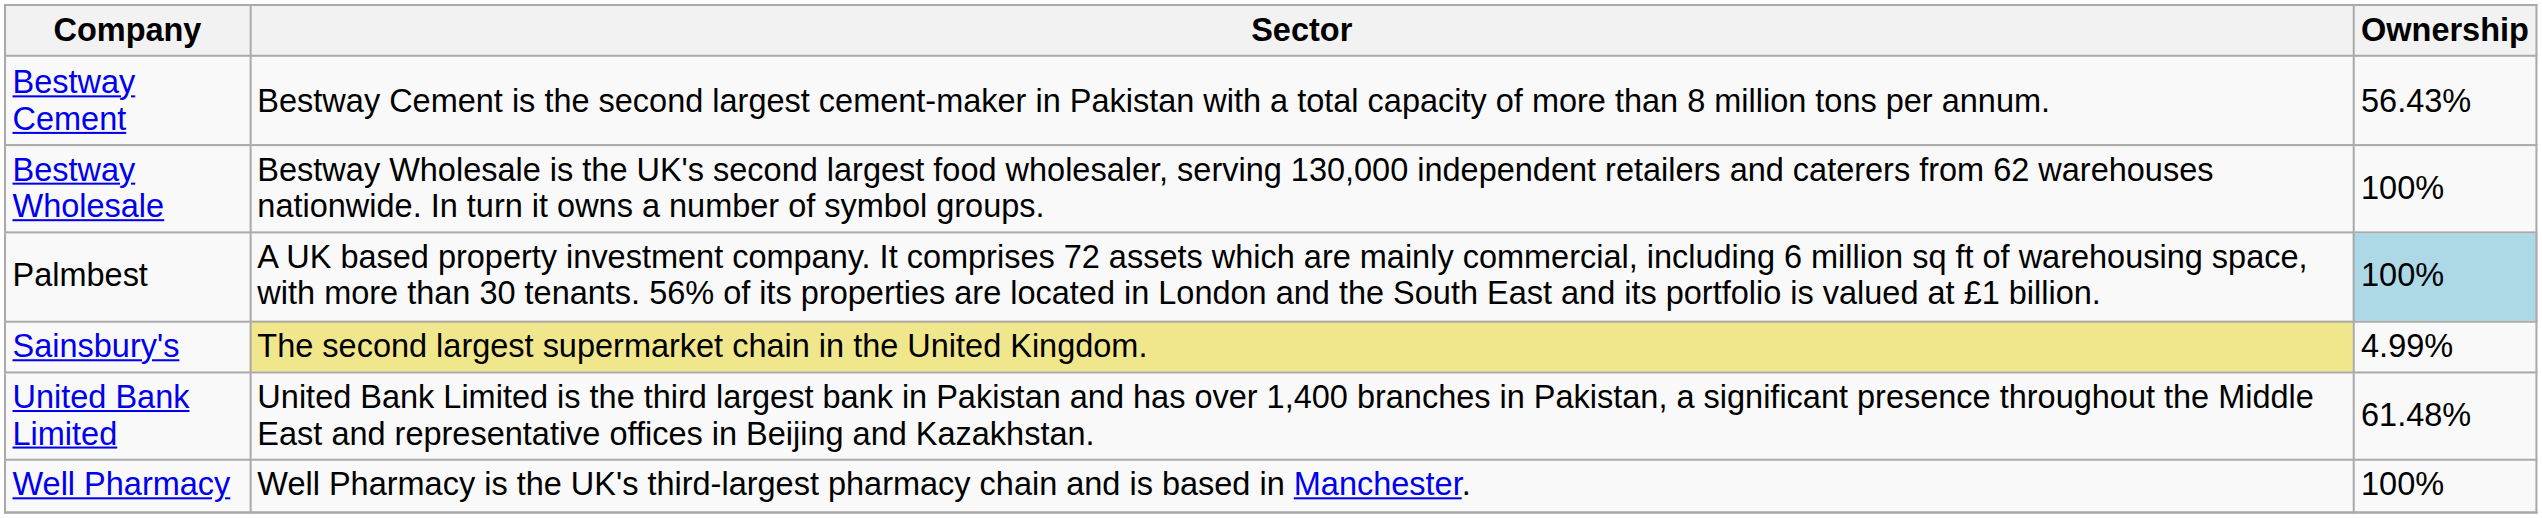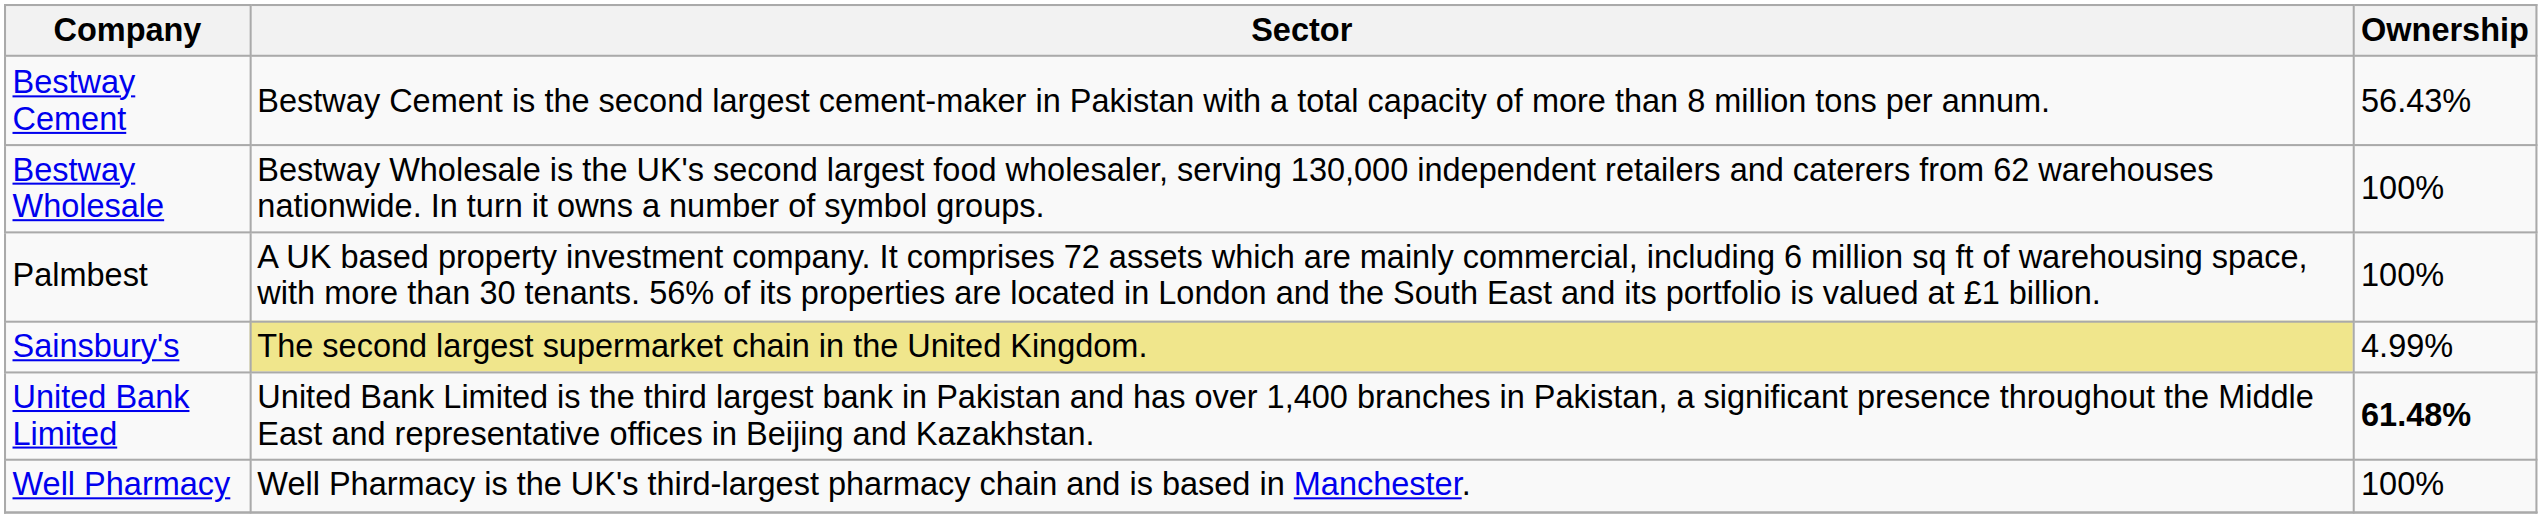(2403, 276) lightblue background -> (2403, 276) no background
(2416, 415) normal -> (2416, 415) bold
